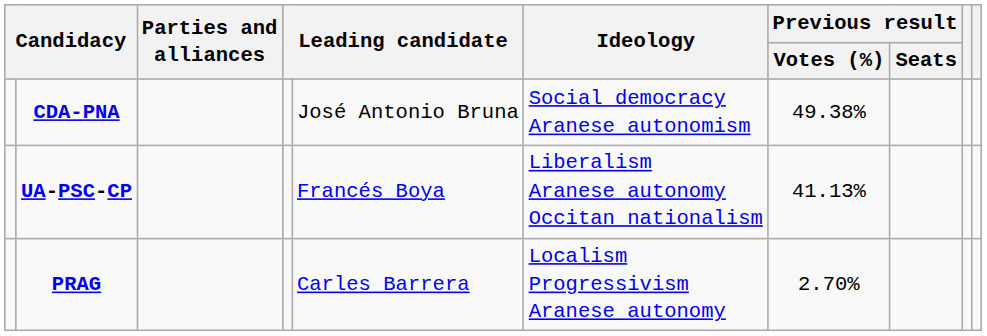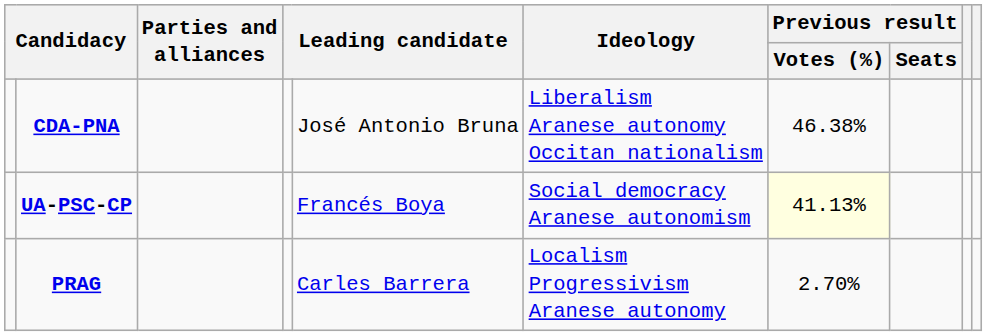(640, 112) Social democracy Aranese autonomism -> (646, 126) Liberalism Aranese autonomy Occitan nationalism
(829, 112) 49.38% -> (829, 126) 46.38%
(646, 191) Liberalism Aranese autonomy Occitan nationalism -> (640, 205) Social democracy Aranese autonomism
(829, 191) no background -> (829, 205) lightyellow background
